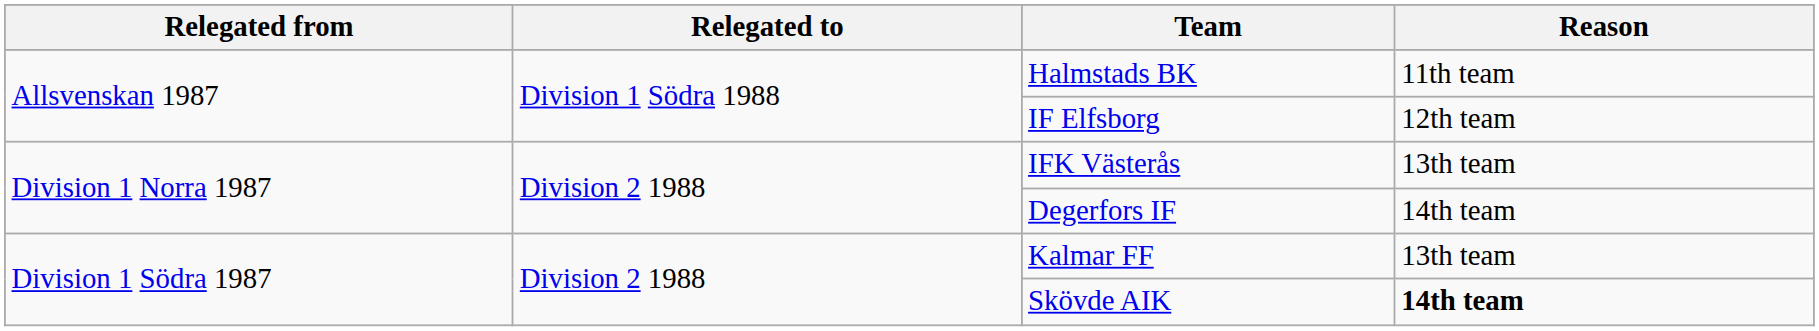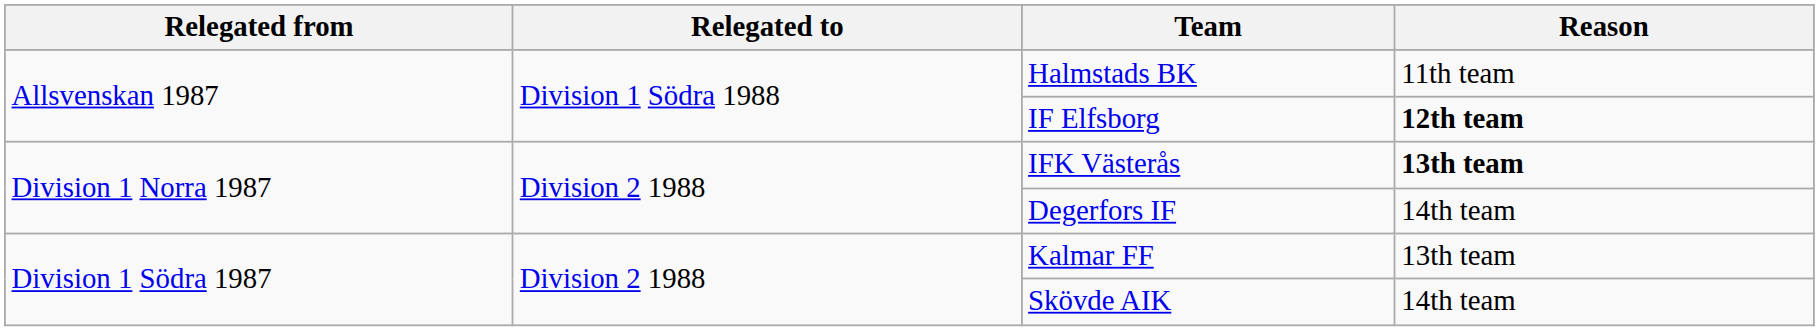(1459, 118) normal -> (1463, 118) bold
(1459, 164) normal -> (1463, 164) bold
(1463, 301) bold -> (1459, 301) normal
